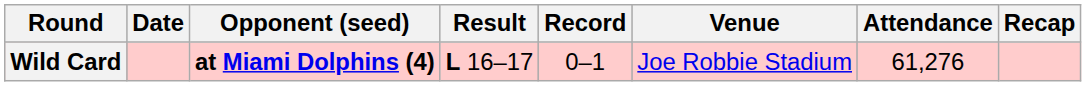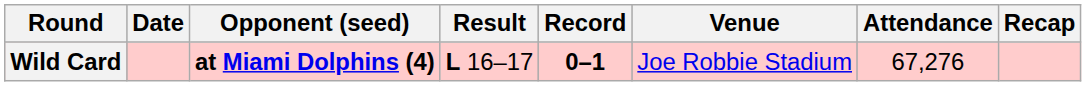(585, 61) normal -> (585, 61) bold
(928, 61) 61,276 -> (928, 61) 67,276
